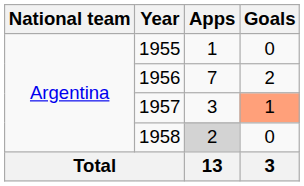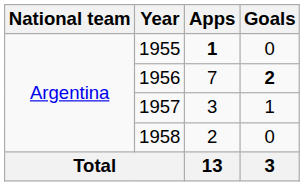(212, 48) normal -> (212, 48) bold
(270, 78) normal -> (270, 78) bold
(270, 107) lightsalmon background -> (270, 107) no background
(212, 136) lightgrey background -> (212, 136) no background
